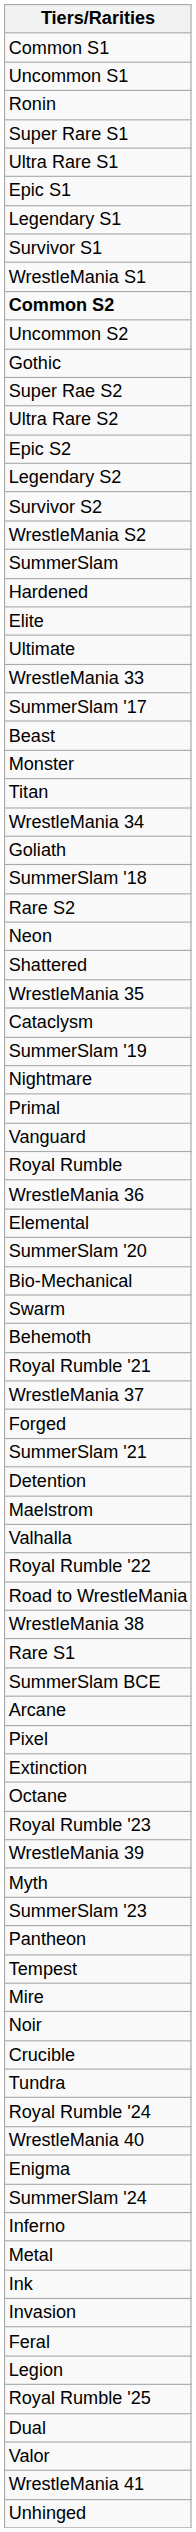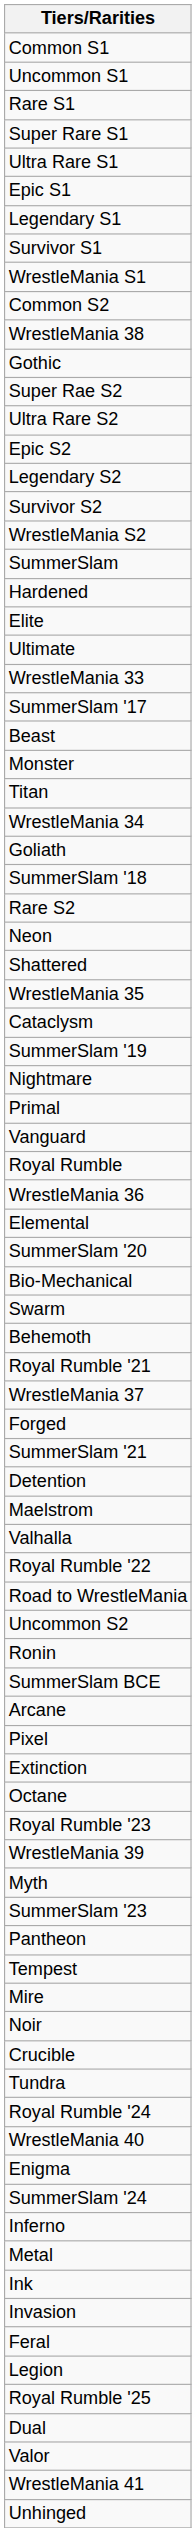(32, 104) Ronin -> (42, 104) Rare S1
(61, 305) bold -> (59, 305) normal
(69, 334) Uncommon S2 -> (76, 334) WrestleMania 38
(76, 1624) WrestleMania 38 -> (69, 1624) Uncommon S2
(42, 1653) Rare S1 -> (32, 1653) Ronin
